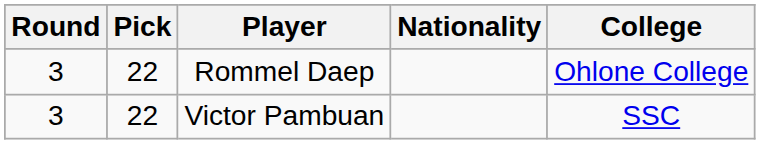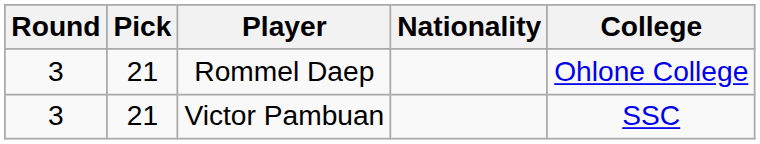(142, 71) 22 -> (142, 71) 21
(142, 116) 22 -> (142, 116) 21
